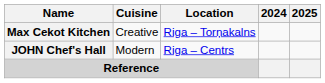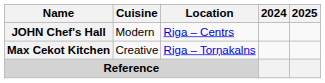rows swapped: (59, 50) <-> (59, 31)
